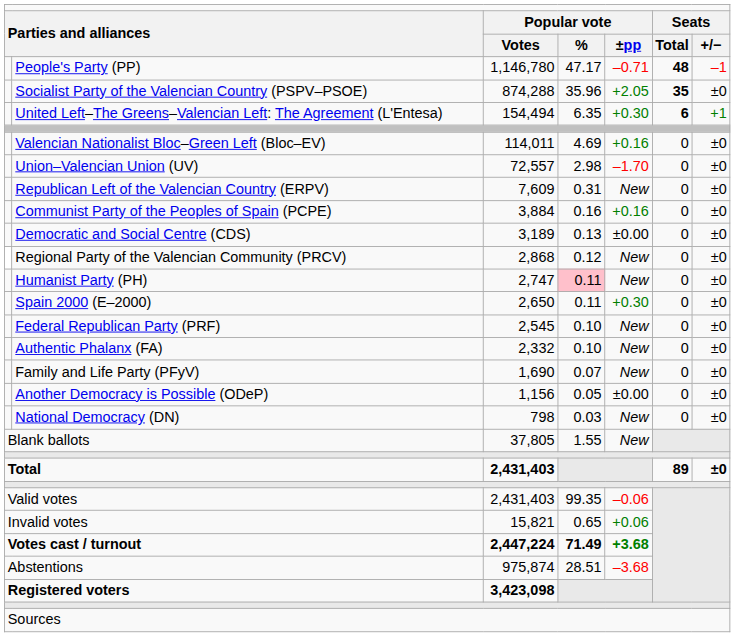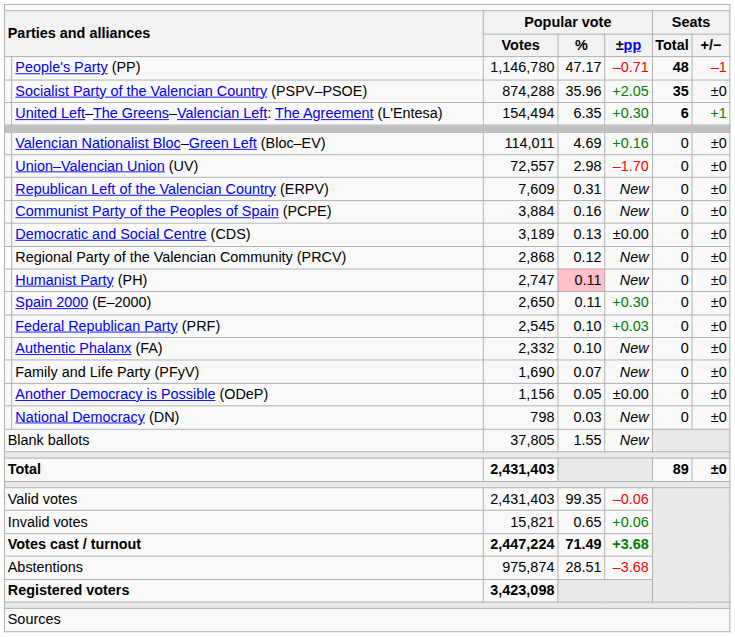(630, 211) +0.16 -> (634, 211) New
(634, 326) New -> (630, 326) +0.03
